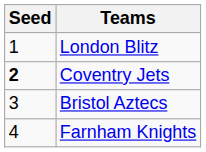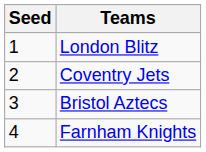(14, 75) bold -> (14, 75) normal
